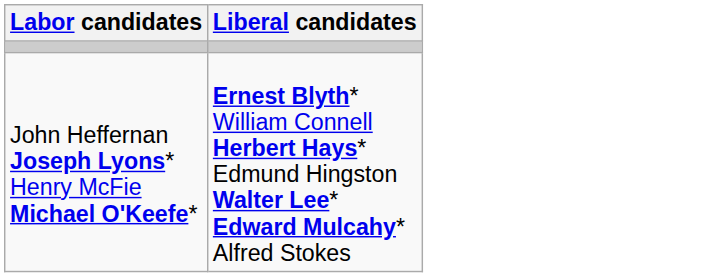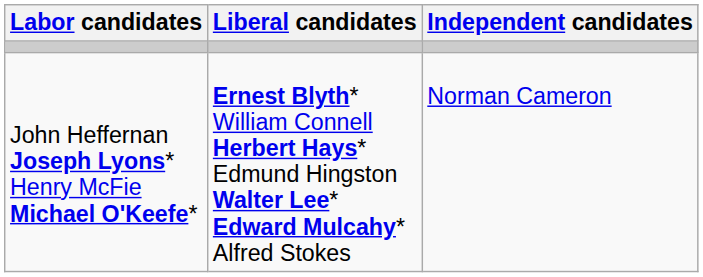+ column: (560, 22)
